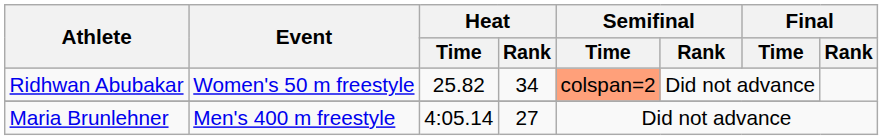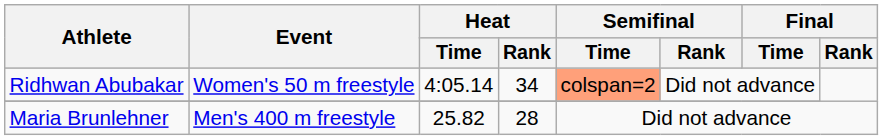(459, 85) 25.82 -> (459, 85) 4:05.14
(459, 118) 4:05.14 -> (459, 118) 25.82
(527, 118) 27 -> (527, 118) 28
